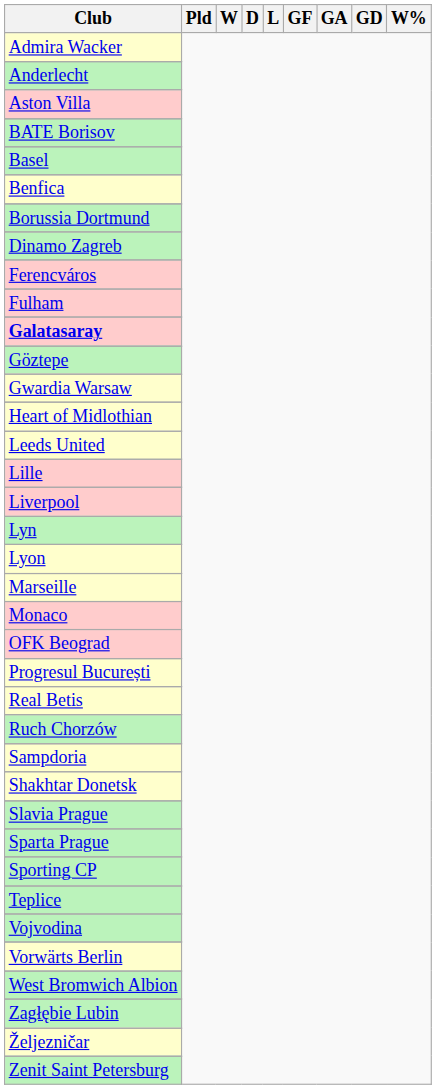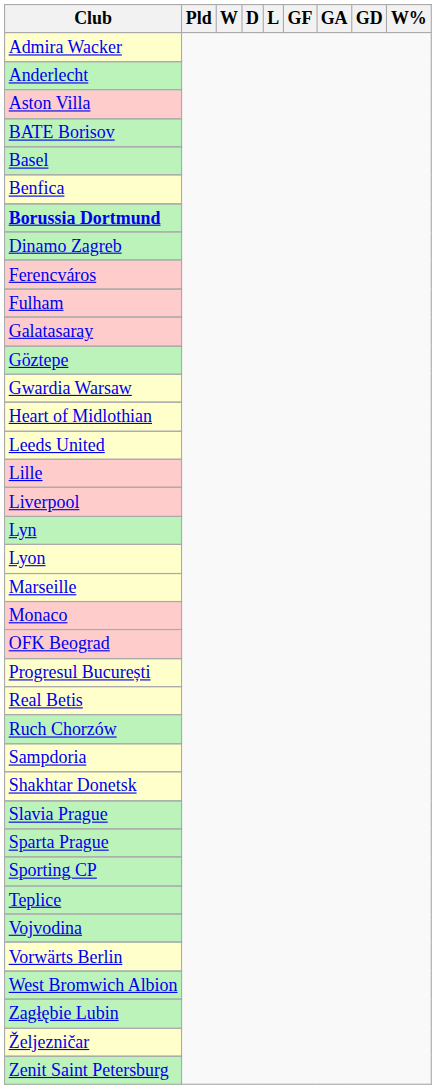(79, 217) normal -> (85, 217) bold
(55, 331) bold -> (51, 331) normal
